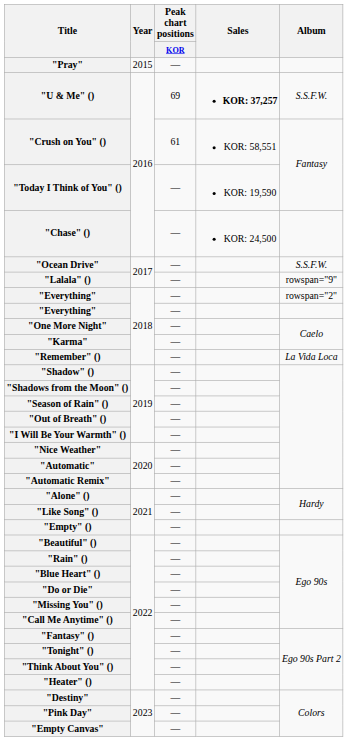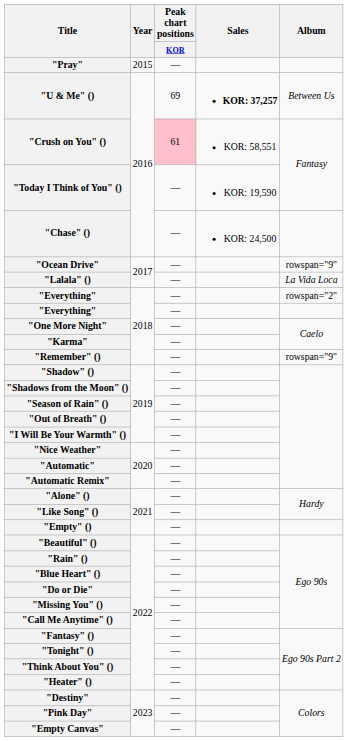(311, 95) S.S.F.W. -> (311, 95) Between Us
(175, 141) no background -> (175, 141) pink background
(311, 264) S.S.F.W. -> (311, 264) rowspan="9"
(311, 280) rowspan="9" -> (311, 280) La Vida Loca
(311, 357) La Vida Loca -> (311, 357) rowspan="9"
